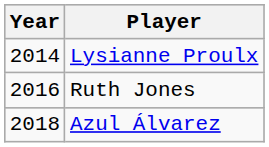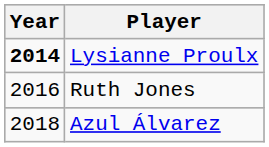(35, 56) normal -> (35, 56) bold
